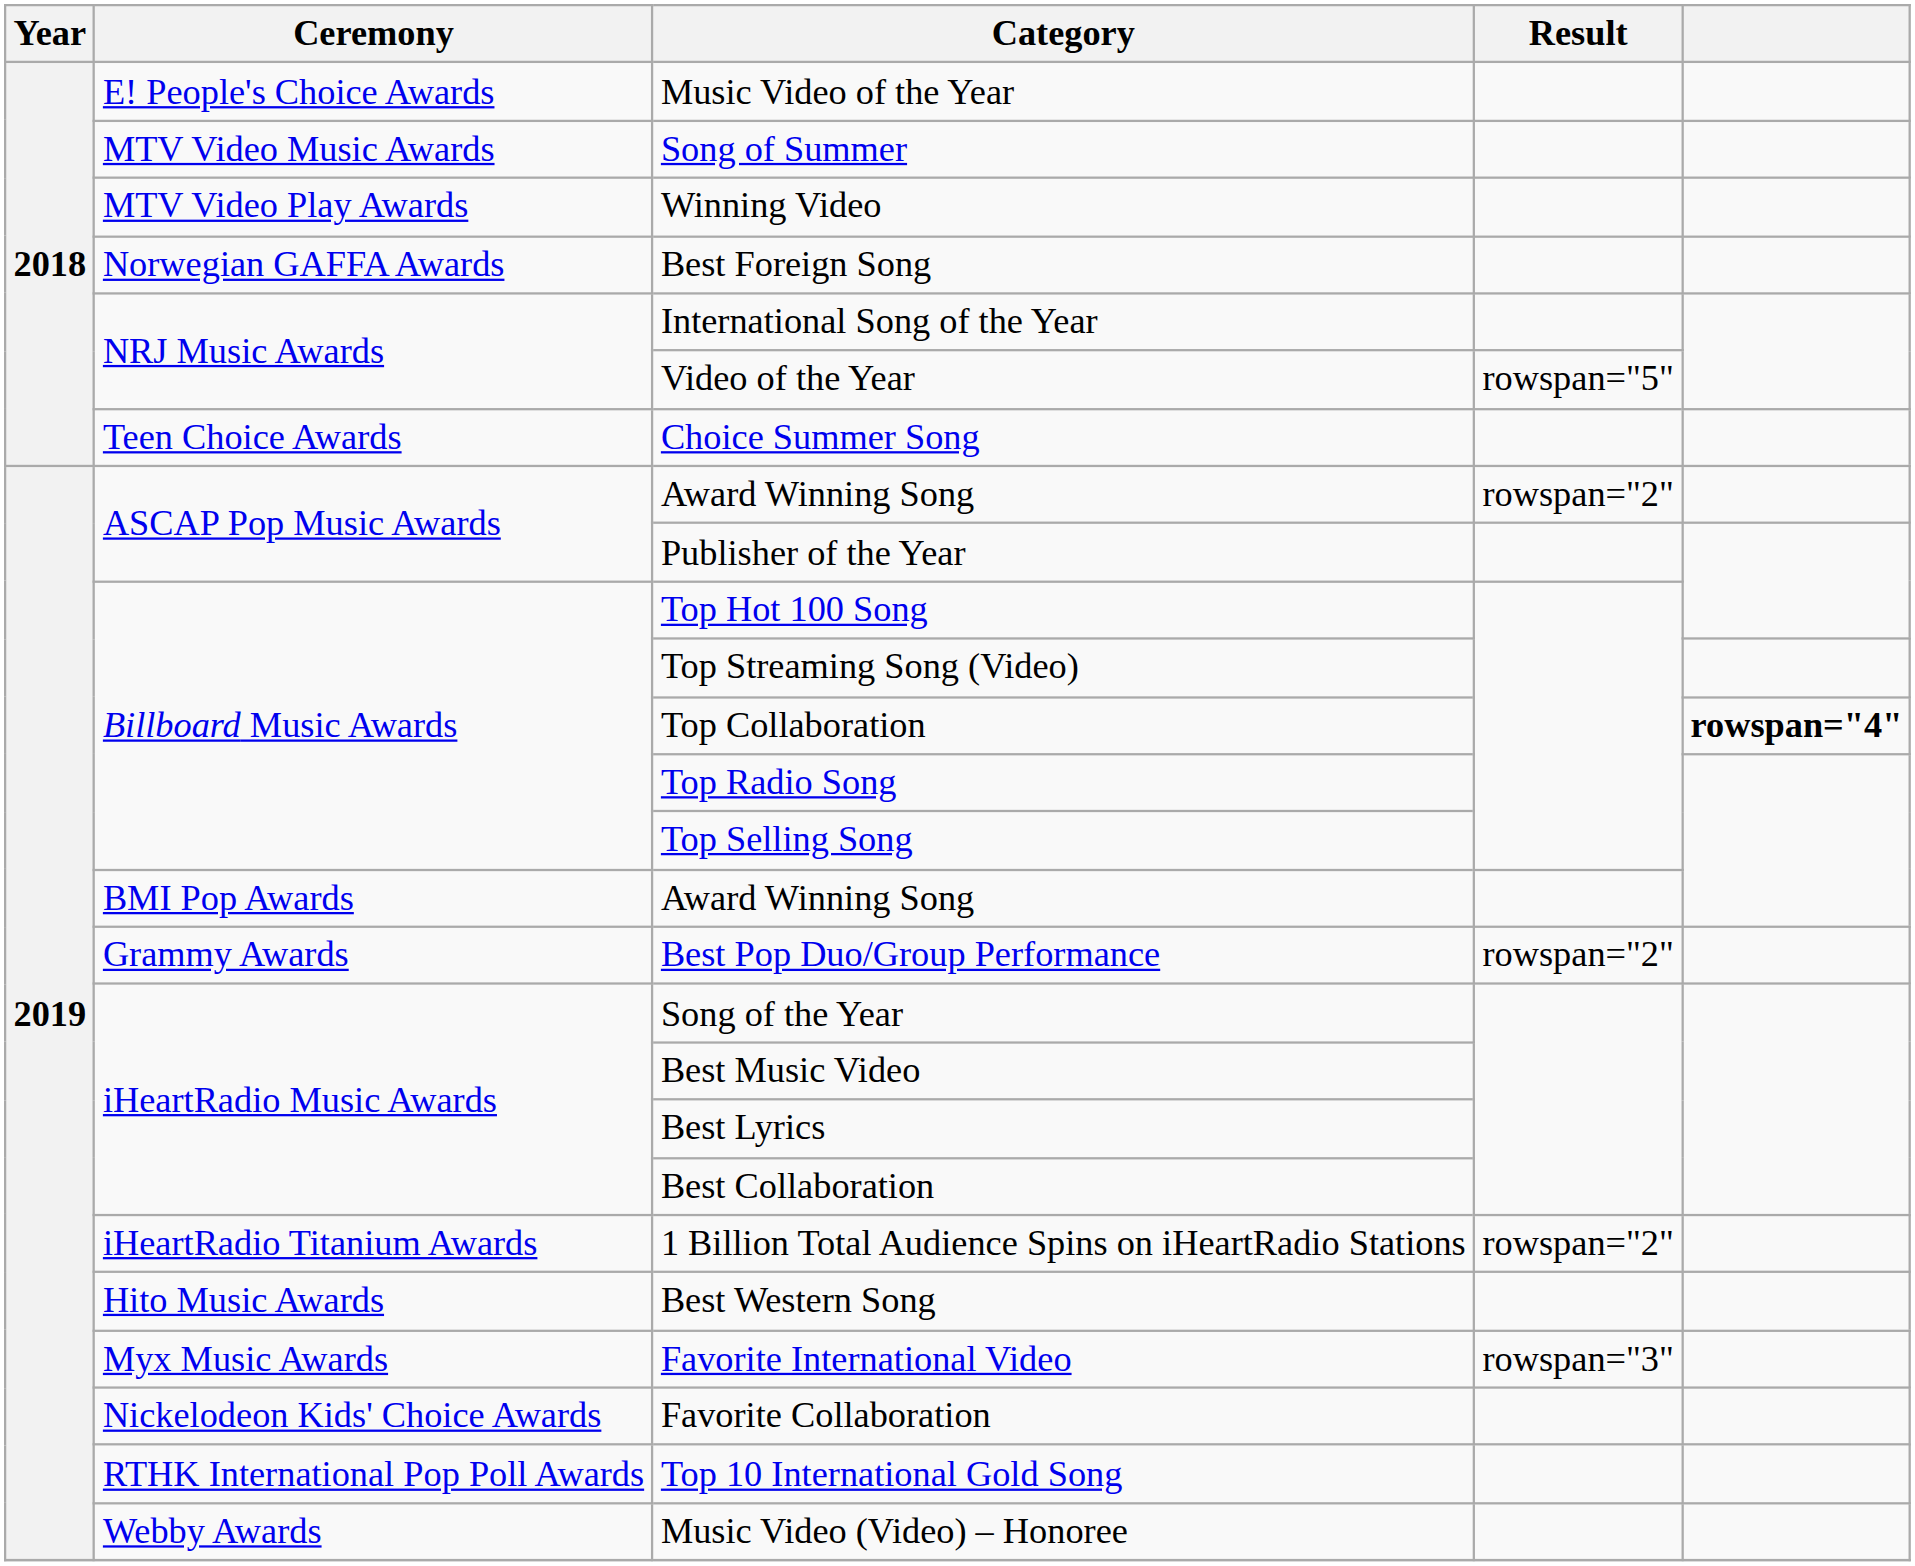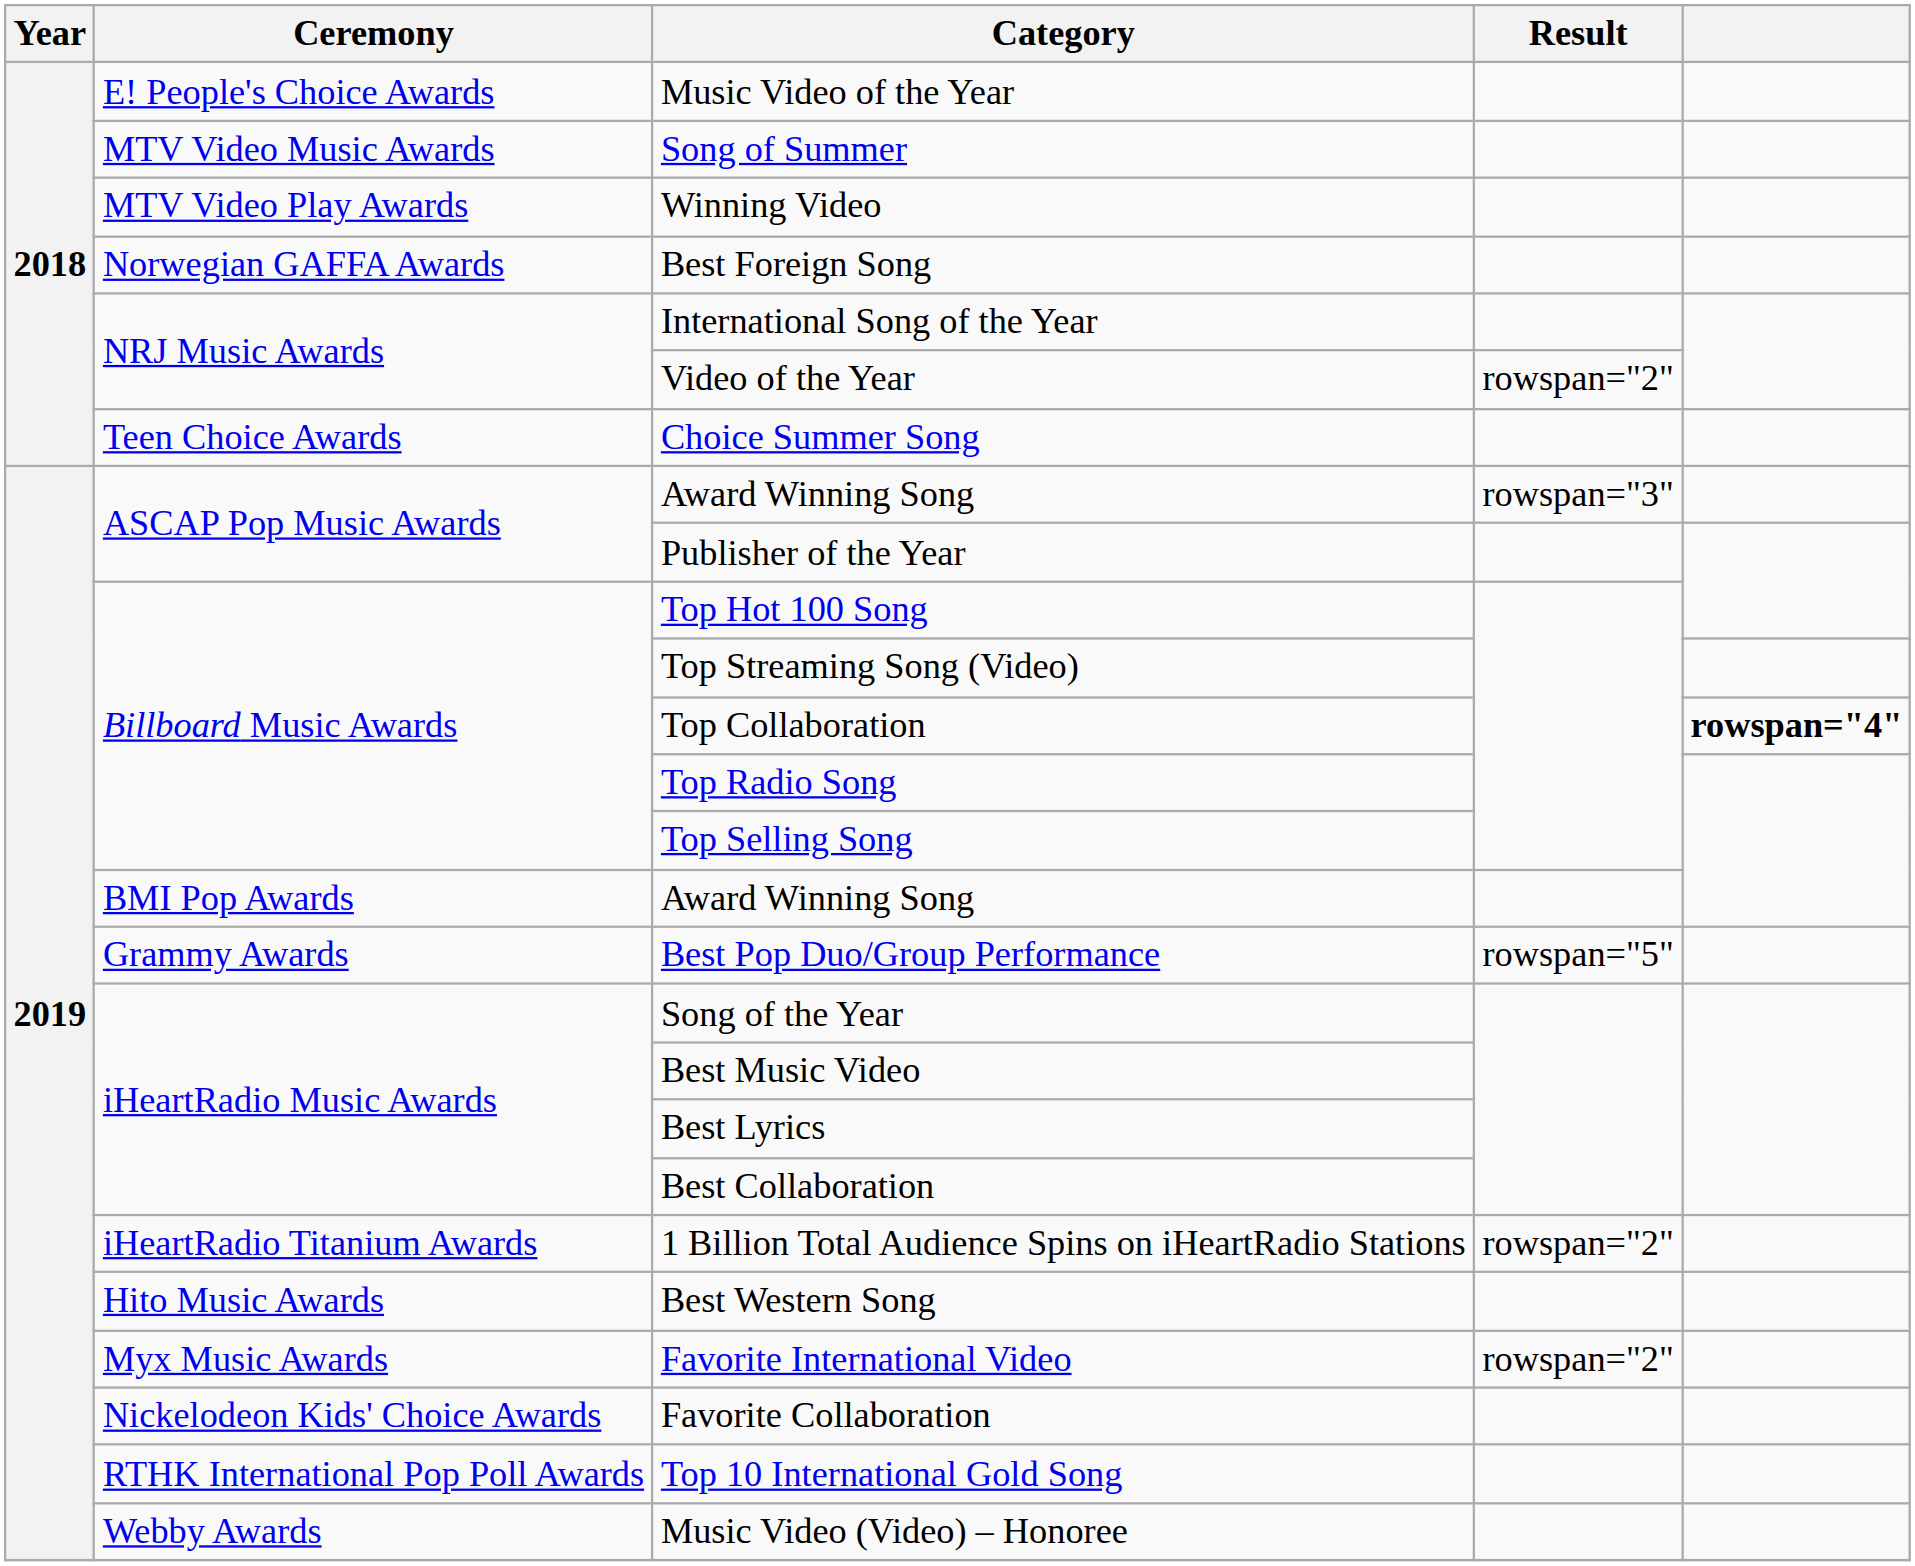(1578, 378) rowspan="5" -> (1578, 378) rowspan="2"
(1578, 494) rowspan="2" -> (1578, 494) rowspan="3"
(1578, 954) rowspan="2" -> (1578, 954) rowspan="5"
(1578, 1358) rowspan="3" -> (1578, 1358) rowspan="2"
